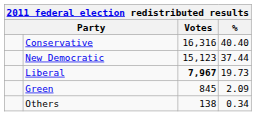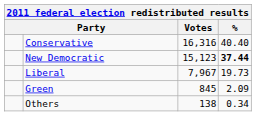(235, 58) normal -> (235, 58) bold
(202, 73) bold -> (202, 73) normal
